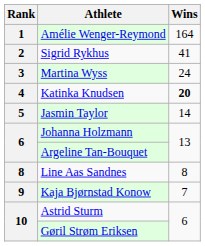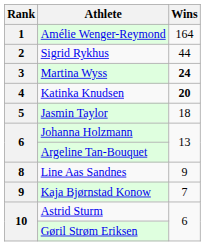(184, 54) 41 -> (184, 54) 44
(184, 73) normal -> (184, 73) bold
(184, 113) 14 -> (184, 113) 18
(184, 172) 8 -> (184, 172) 9
